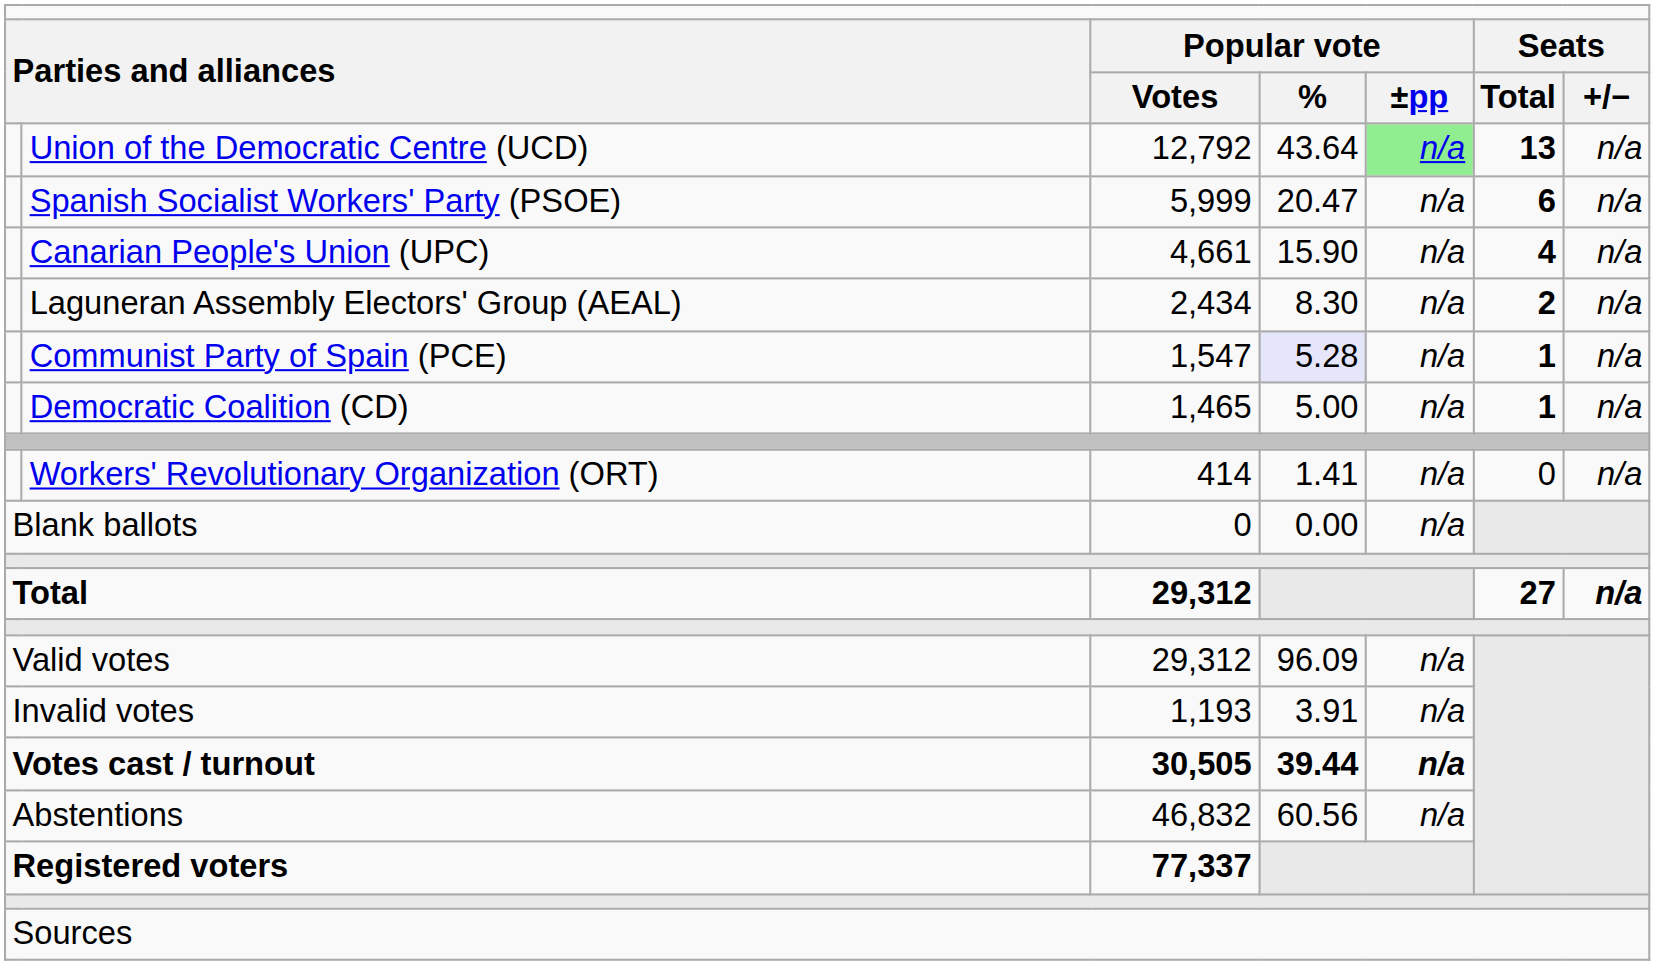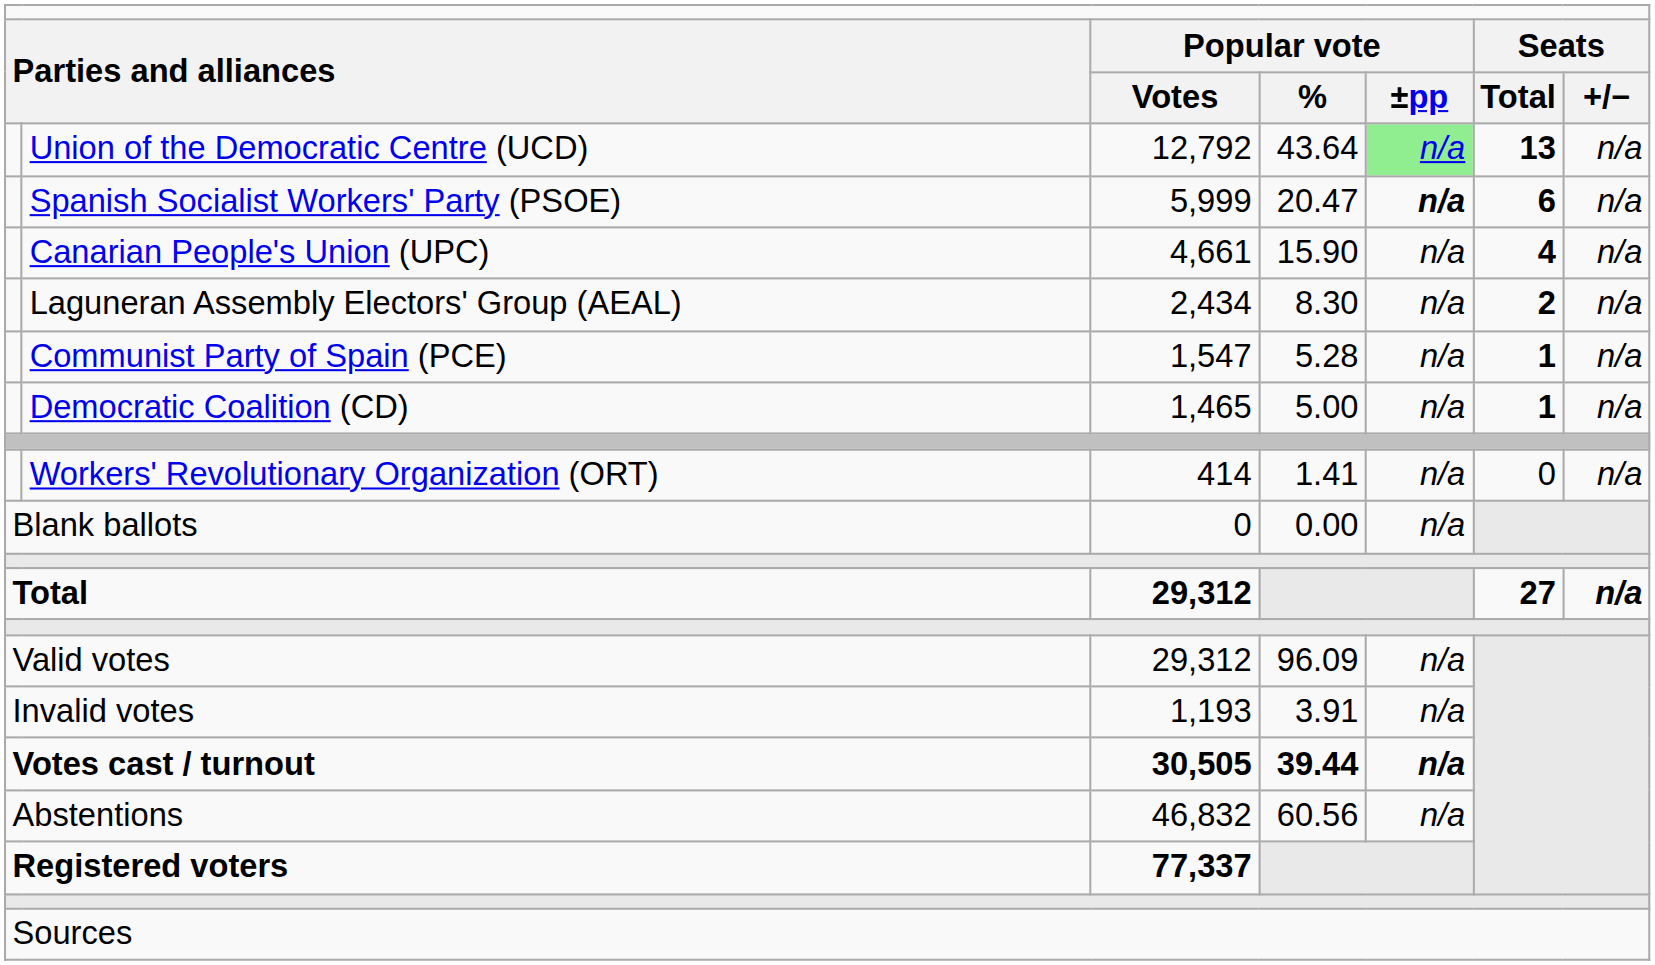(1443, 200) normal -> (1442, 200) bold
(1327, 356) lavender background -> (1327, 356) no background
